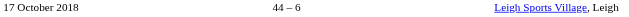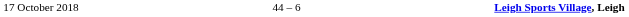(557, 7) normal -> (559, 7) bold
